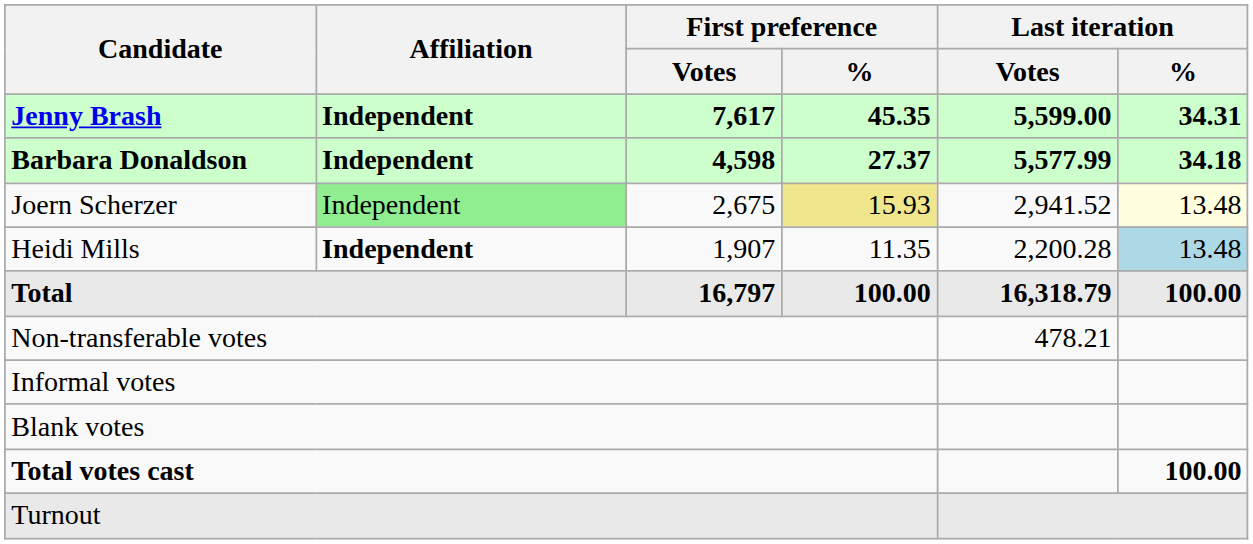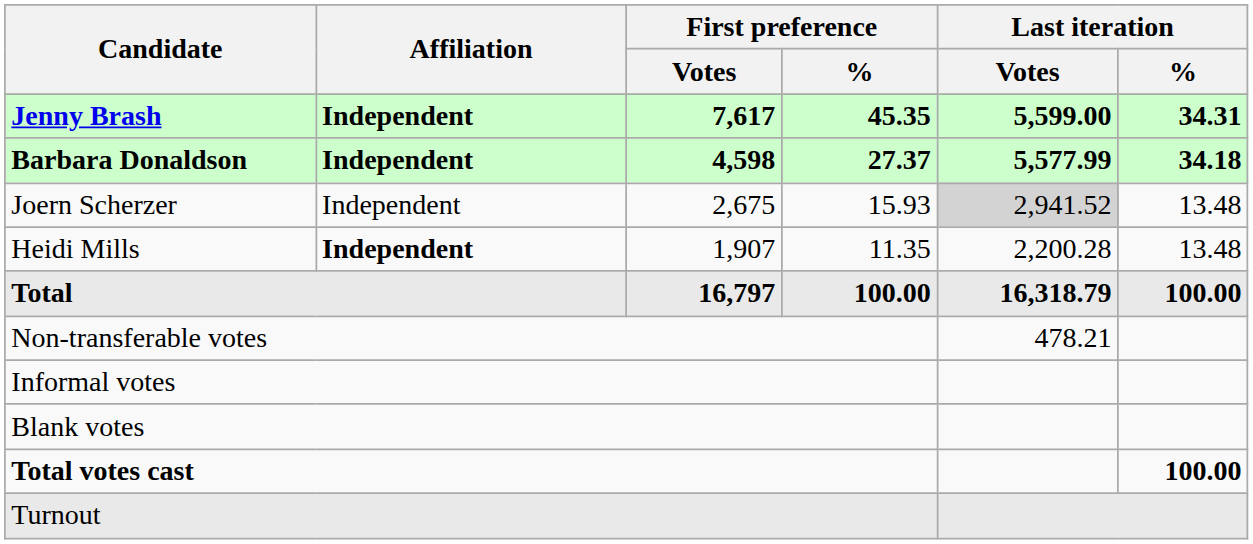(391, 204) lightgreen background -> (391, 204) no background
(899, 204) khaki background -> (899, 204) no background
(1062, 204) no background -> (1062, 204) lightgrey background
(1210, 204) lightyellow background -> (1210, 204) no background
(1210, 248) lightblue background -> (1210, 248) no background
